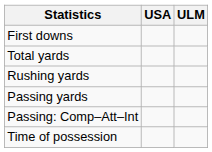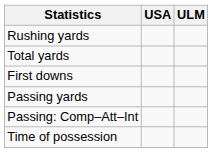rows swapped: (40, 35) <-> (48, 76)
